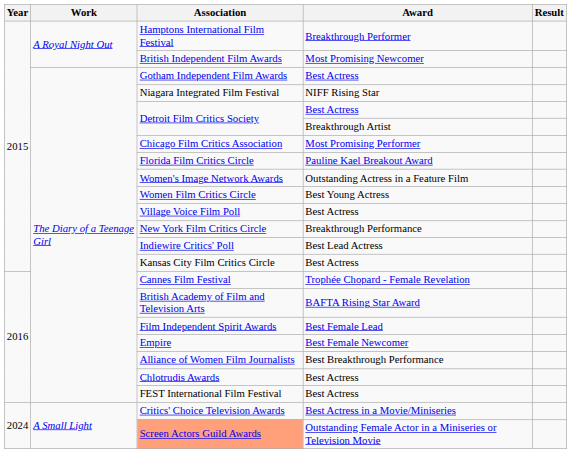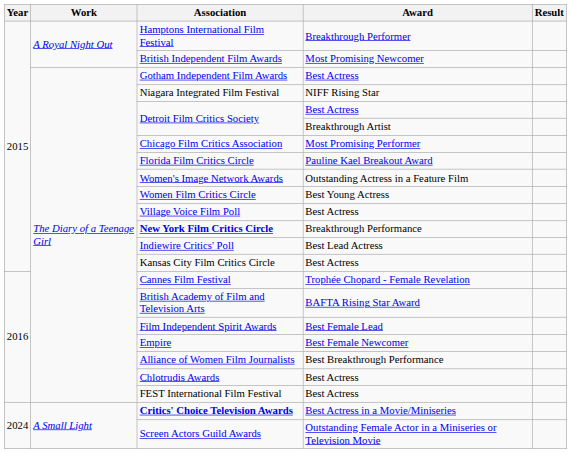(203, 229) normal -> (206, 229) bold
(212, 411) normal -> (216, 411) bold
(200, 434) lightsalmon background -> (200, 434) no background
